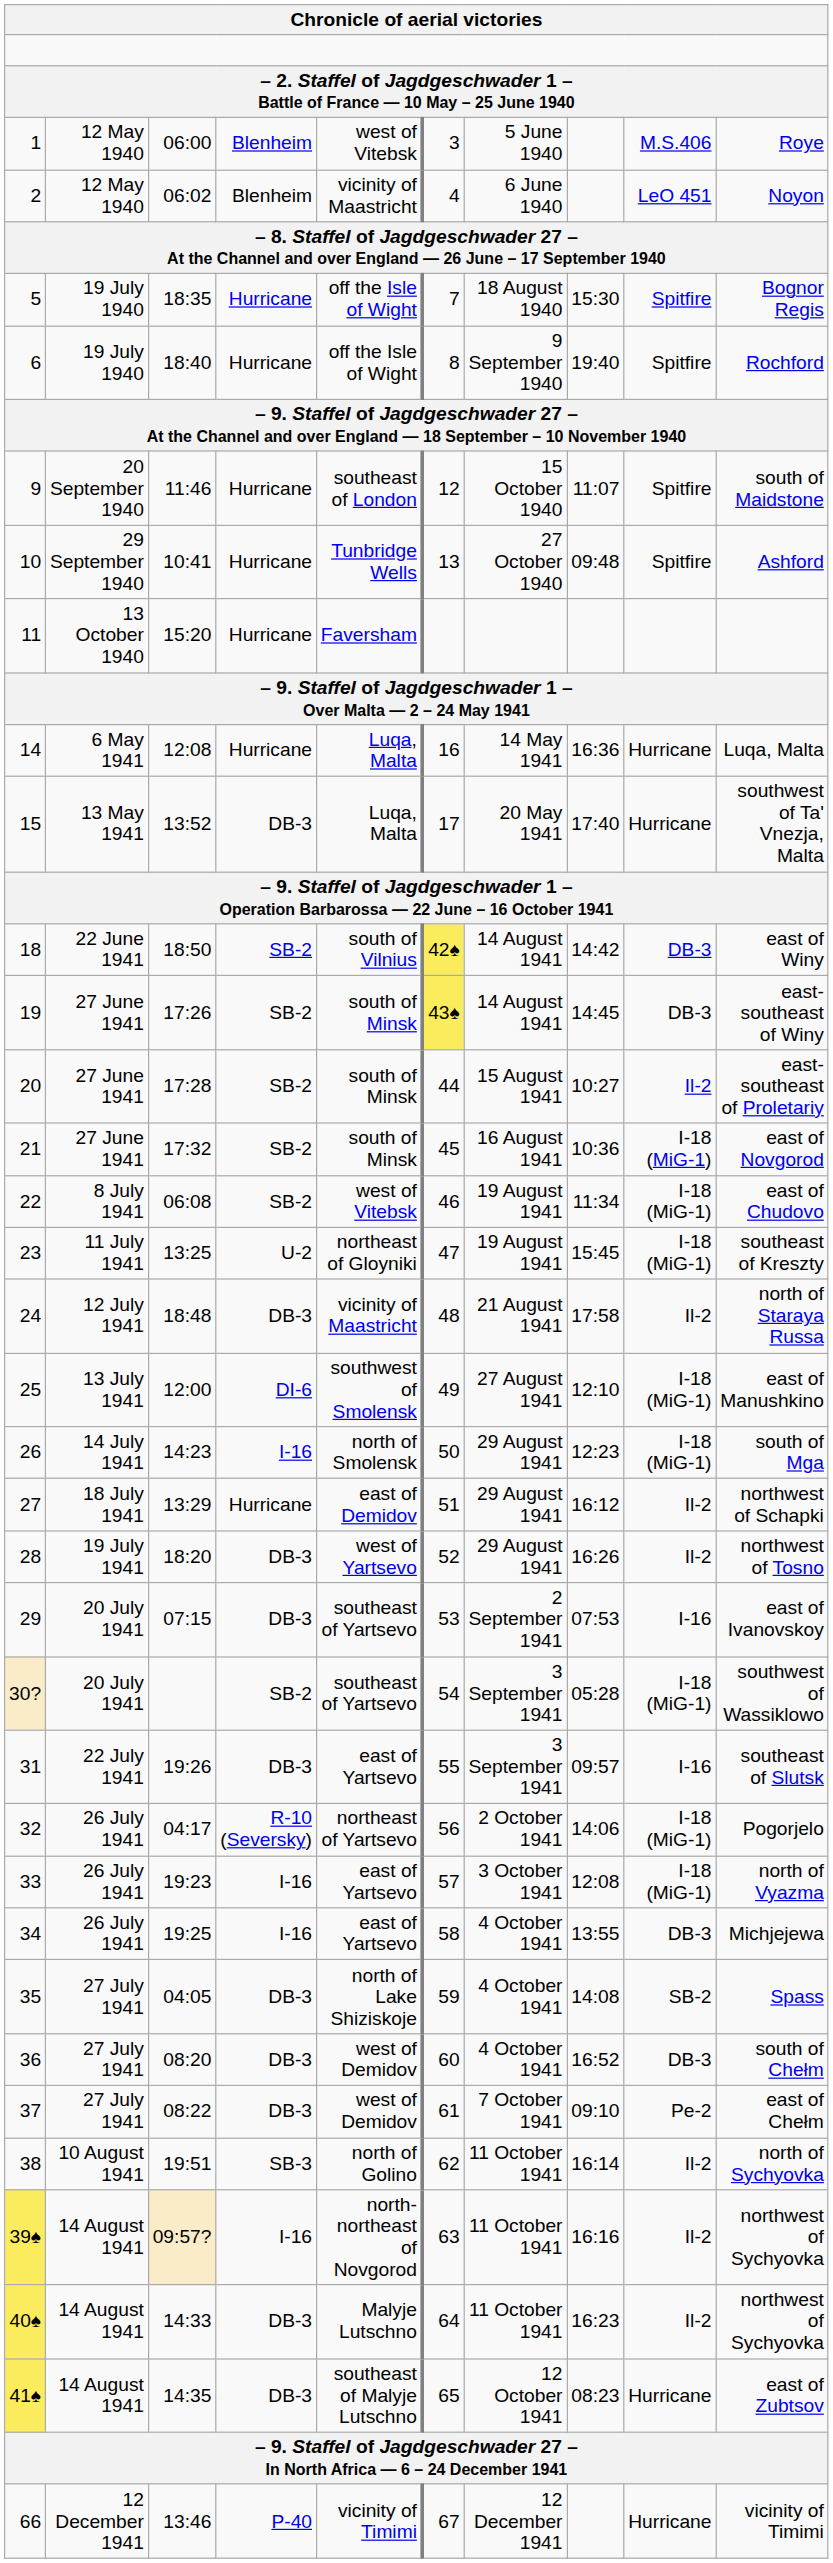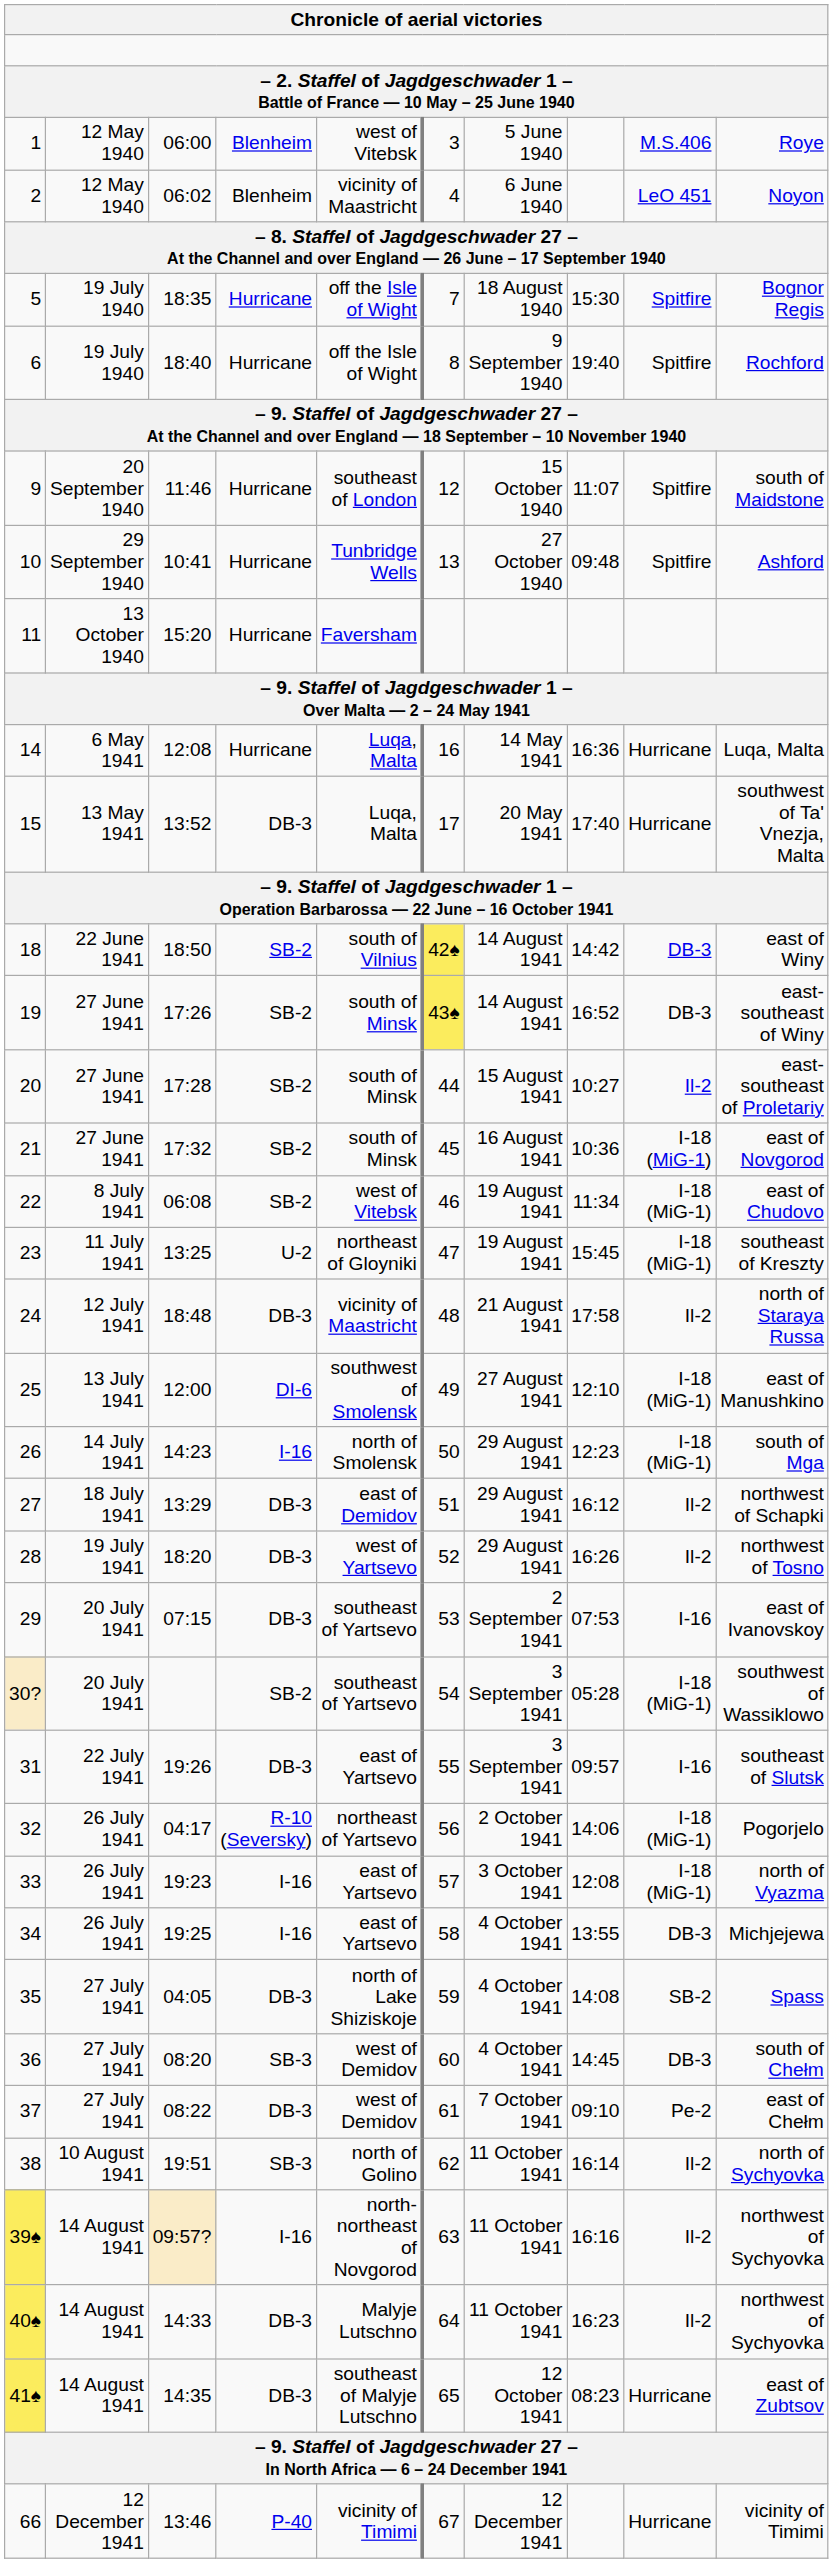(595, 1012) 14:45 -> (595, 1012) 16:52
(270, 1504) Hurricane -> (290, 1504) DB-3
(290, 2059) DB-3 -> (291, 2059) SB-3
(595, 2059) 16:52 -> (595, 2059) 14:45
